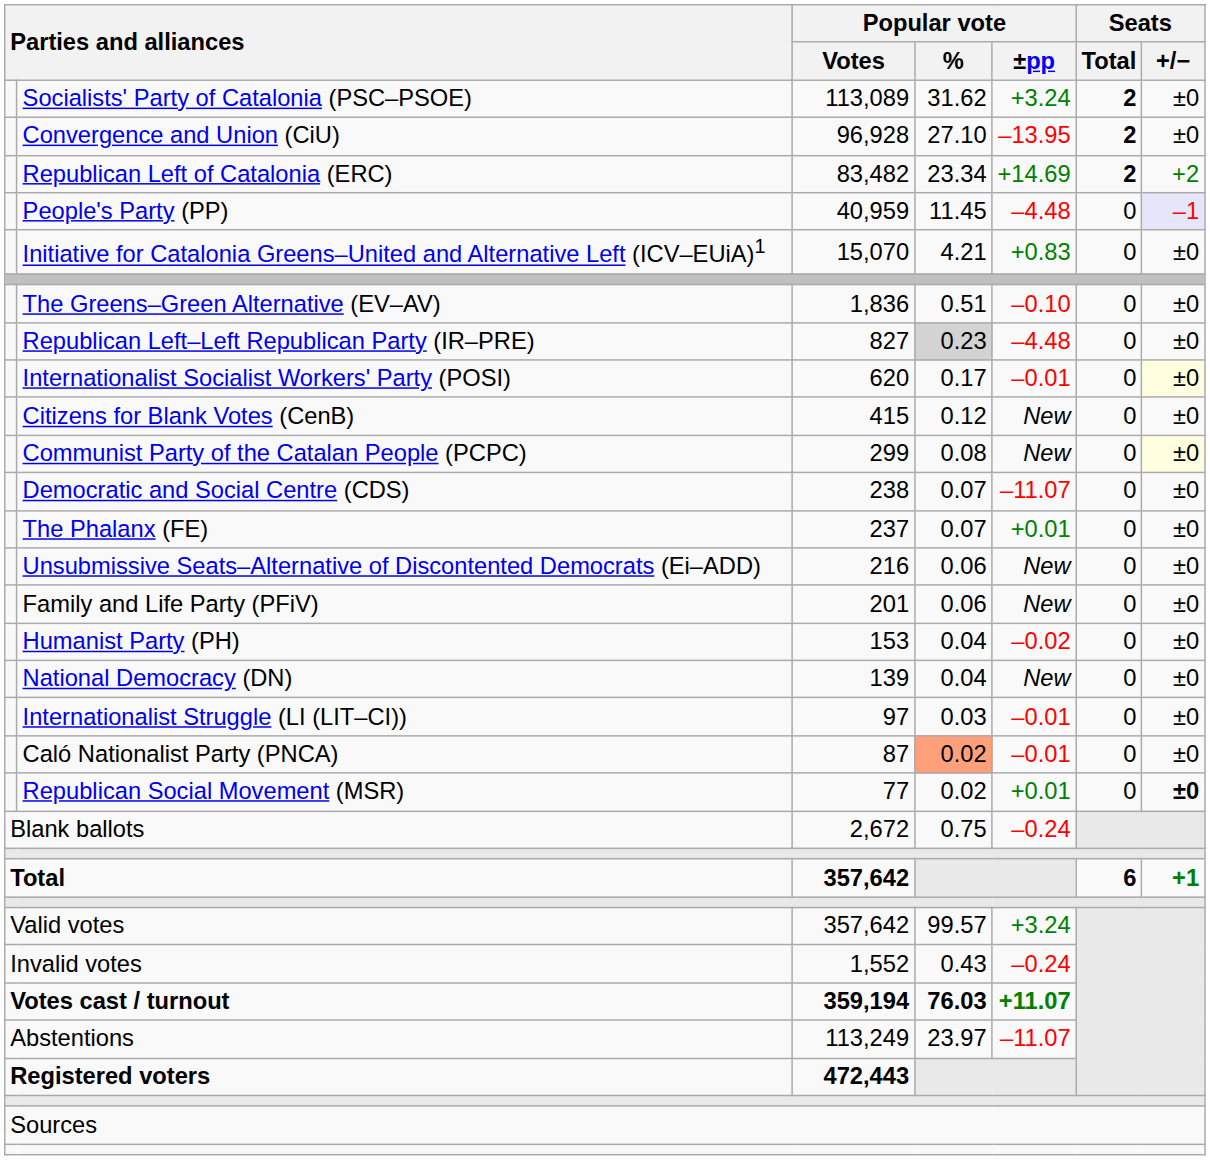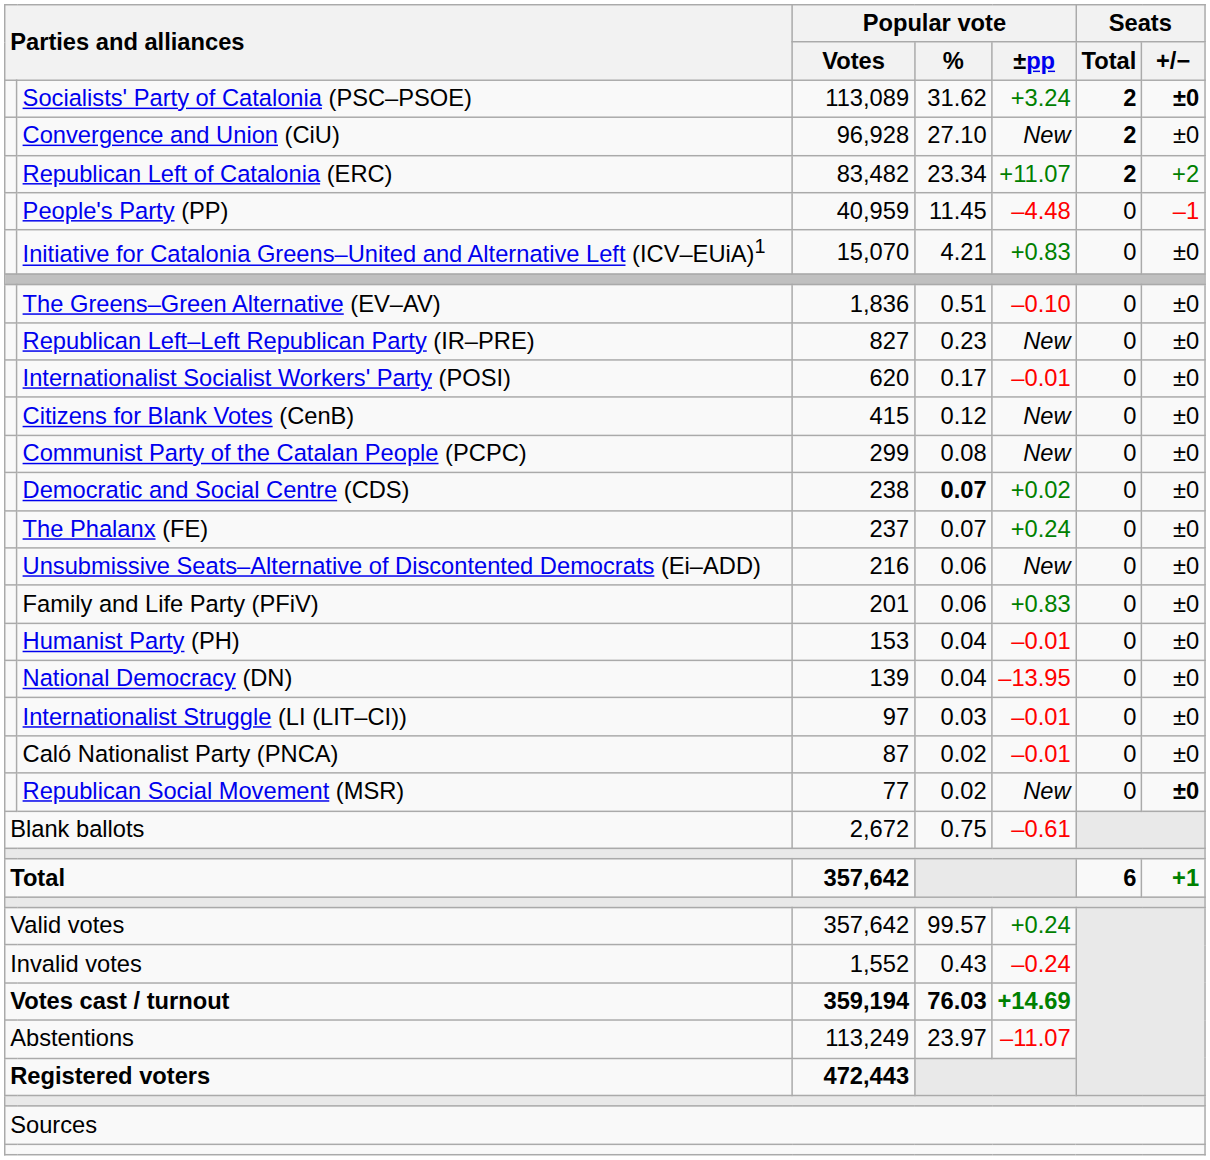(1186, 98) normal -> (1186, 98) bold
(1034, 135) –13.95 -> (1047, 135) New
(1034, 173) +14.69 -> (1035, 173) +11.07
(1186, 211) lavender background -> (1186, 211) no background
(964, 341) lightgrey background -> (964, 341) no background
(1041, 341) –4.48 -> (1047, 341) New
(1186, 378) lightyellow background -> (1186, 378) no background
(1186, 453) lightyellow background -> (1186, 453) no background
(964, 491) normal -> (964, 491) bold
(1035, 491) –11.07 -> (1041, 491) +0.02
(1041, 528) +0.01 -> (1041, 528) +0.24
(1047, 603) New -> (1041, 603) +0.83
(1041, 641) –0.02 -> (1041, 641) –0.01
(1047, 679) New -> (1034, 679) –13.95
(964, 754) lightsalmon background -> (964, 754) no background
(1041, 791) +0.01 -> (1047, 791) New
(1041, 829) –0.24 -> (1041, 829) –0.61
(1041, 926) +3.24 -> (1041, 926) +0.24
(1035, 1001) +11.07 -> (1034, 1001) +14.69
